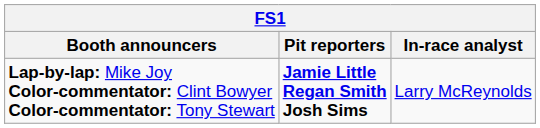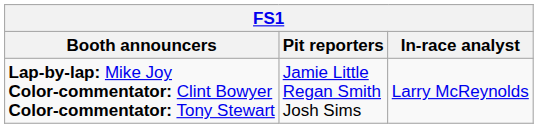(335, 91) bold -> (332, 91) normal
